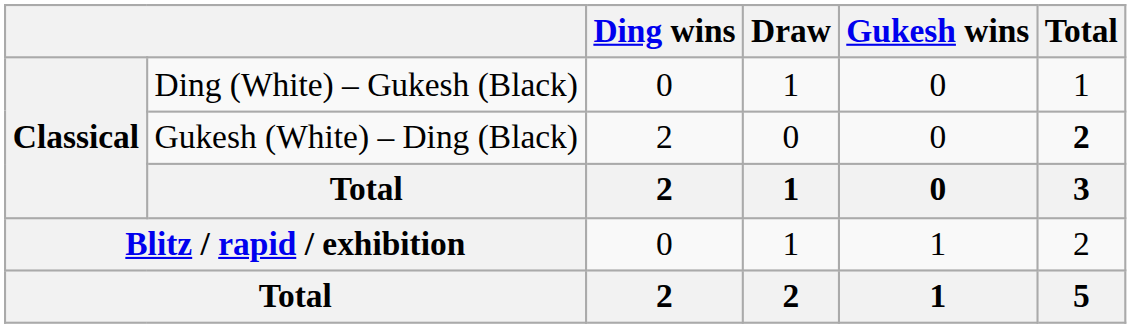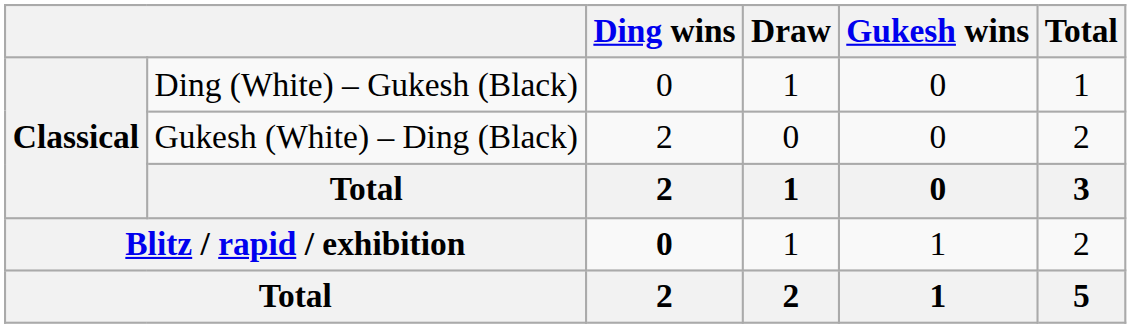(1081, 137) bold -> (1081, 137) normal
(664, 243) normal -> (664, 243) bold
